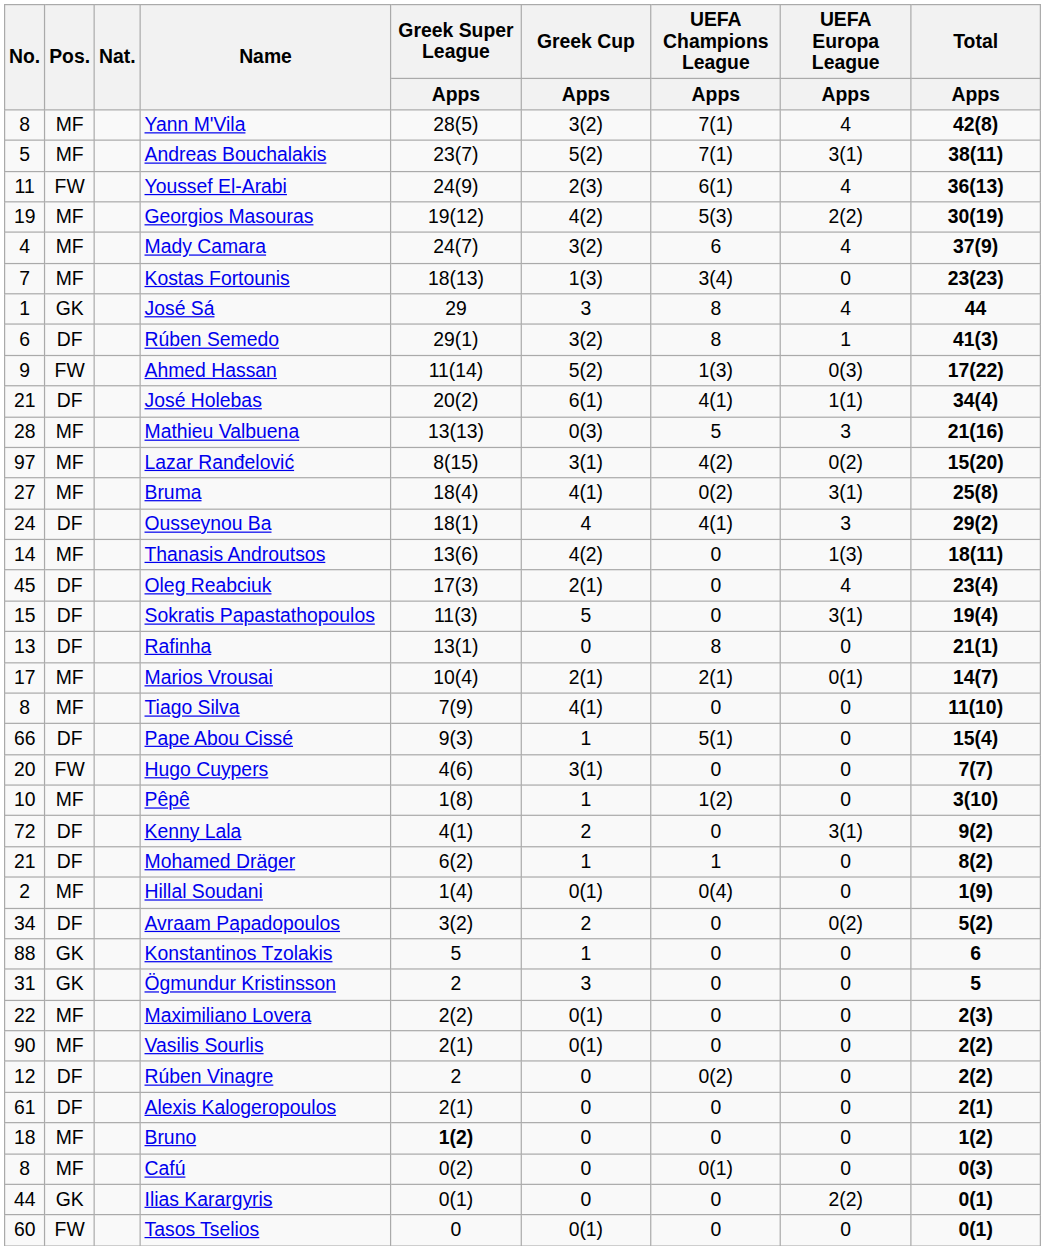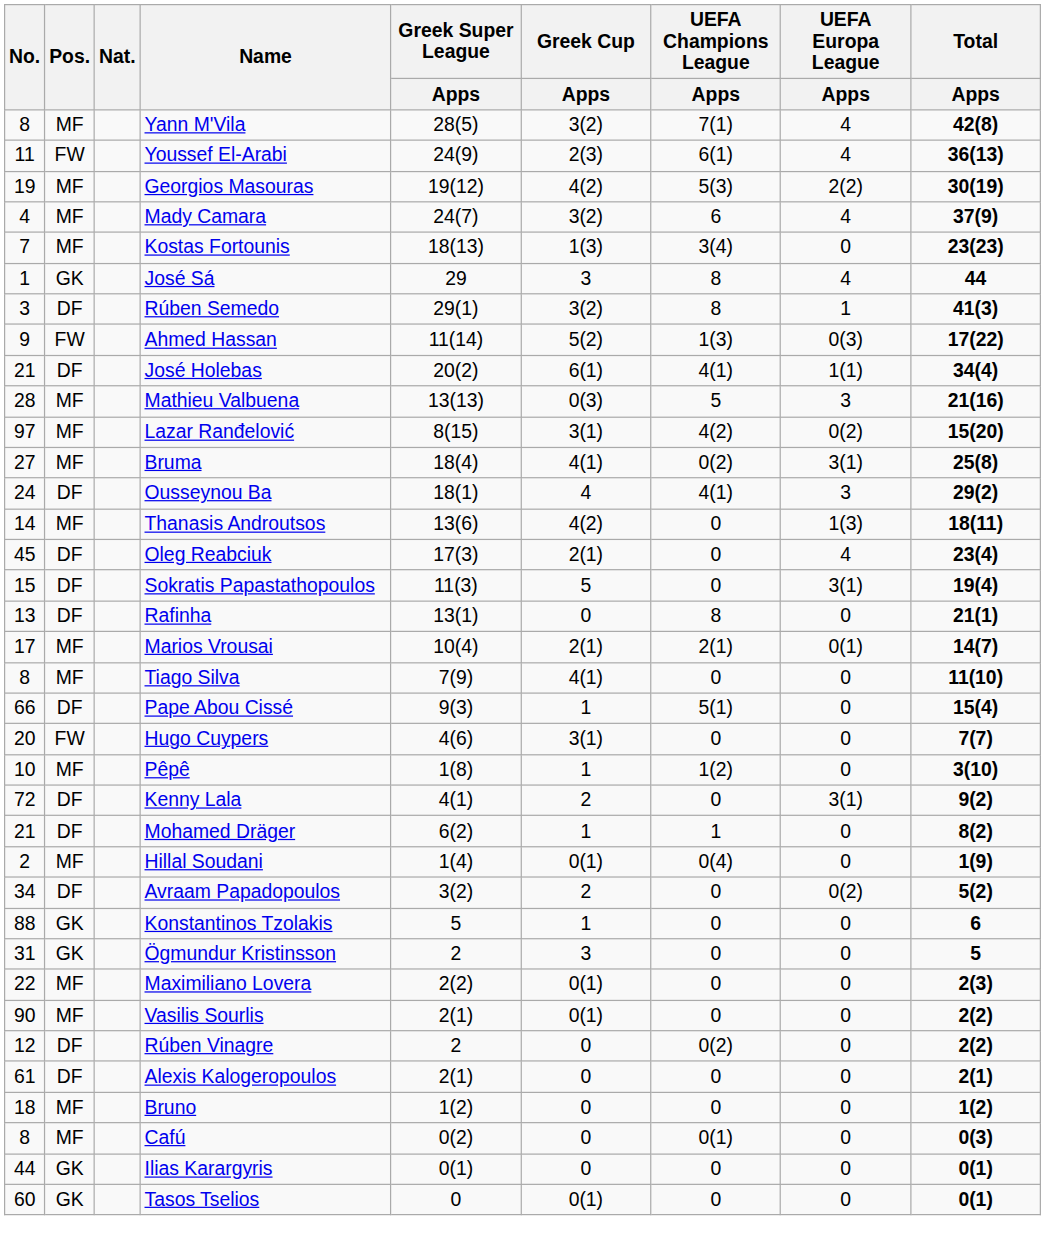- row: (235, 155)
(25, 339) 6 -> (25, 309) 3
(456, 1138) bold -> (456, 1107) normal
(846, 1199) 2(2) -> (846, 1168) 0
(70, 1230) FW -> (70, 1199) GK
